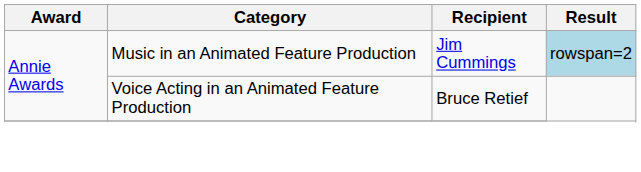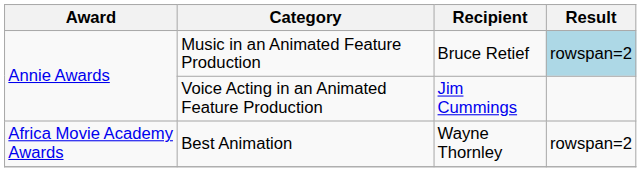(476, 53) Jim Cummings -> (483, 53) Bruce Retief
(482, 98) Bruce Retief -> (477, 98) Jim Cummings
+ row: (237, 143)
